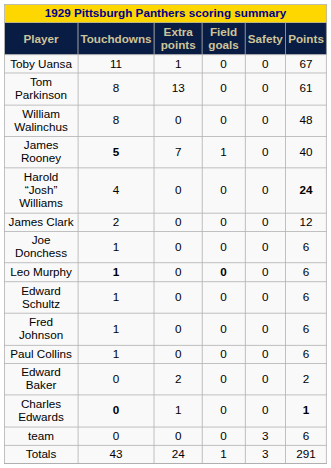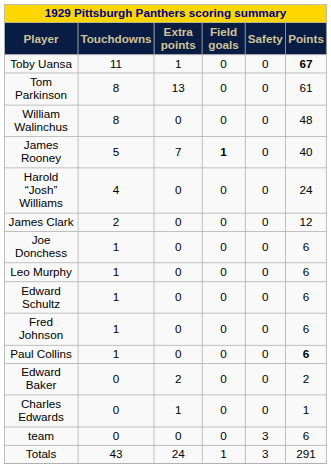(306, 63) normal -> (306, 63) bold
(116, 152) bold -> (116, 152) normal
(224, 152) normal -> (224, 152) bold
(306, 190) bold -> (306, 190) normal
(116, 272) bold -> (116, 272) normal
(224, 272) bold -> (224, 272) normal
(306, 354) normal -> (306, 354) bold
(116, 411) bold -> (116, 411) normal
(306, 411) bold -> (306, 411) normal
